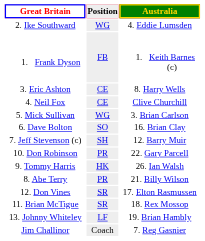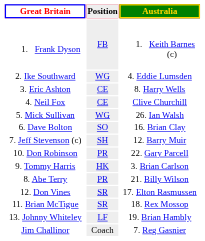rows swapped: (45, 62) <-> (45, 25)
(160, 114) 3. Brian Carlson -> (160, 114) 26. Ian Walsh
(160, 166) 26. Ian Walsh -> (160, 166) 3. Brian Carlson
